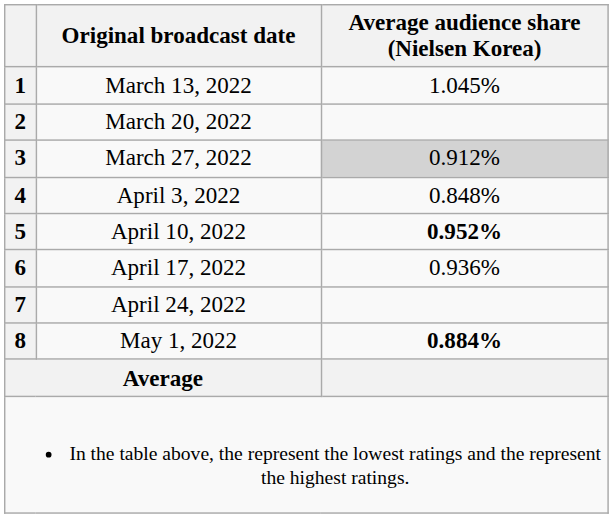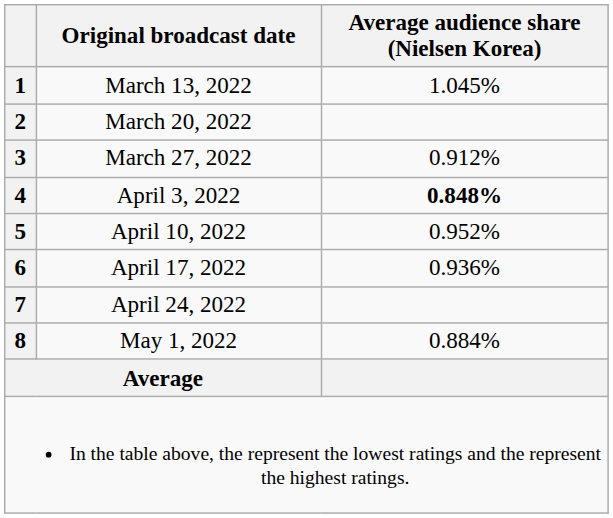(465, 158) lightgrey background -> (465, 158) no background
(465, 194) normal -> (465, 194) bold
(465, 231) bold -> (465, 231) normal
(465, 341) bold -> (465, 341) normal
